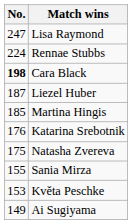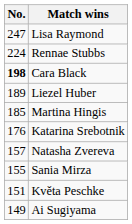(16, 92) 187 -> (16, 92) 189
(16, 151) 175 -> (16, 151) 157
(16, 190) 153 -> (16, 190) 151
